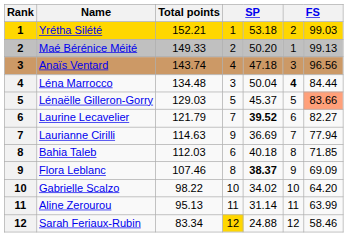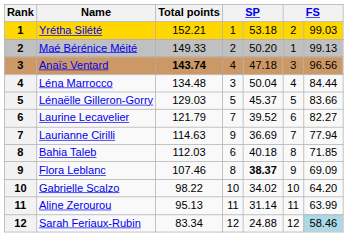(189, 65) normal -> (189, 65) bold
(293, 83) bold -> (293, 83) normal
(323, 100) lightsalmon background -> (323, 100) no background
(263, 118) bold -> (263, 118) normal
(233, 223) gold background -> (233, 223) no background
(323, 223) no background -> (323, 223) lightblue background
